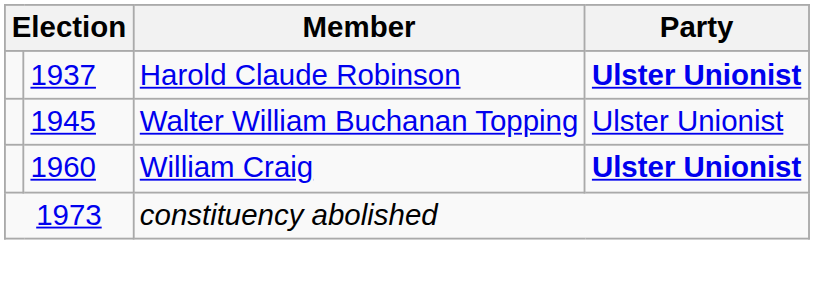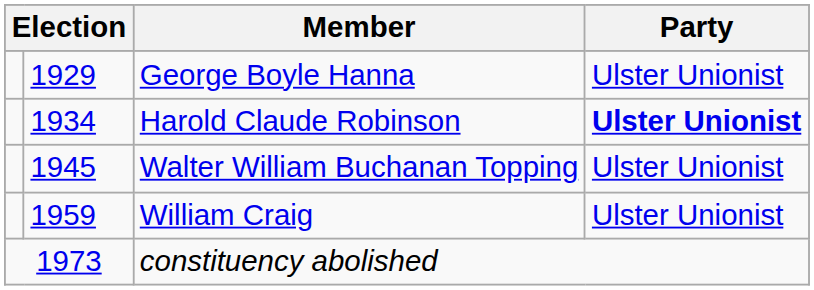+ row: (277, 74)
(63, 74) 1937 -> (63, 121) 1934
(63, 167) 1960 -> (63, 214) 1959
(697, 167) bold -> (688, 214) normal
